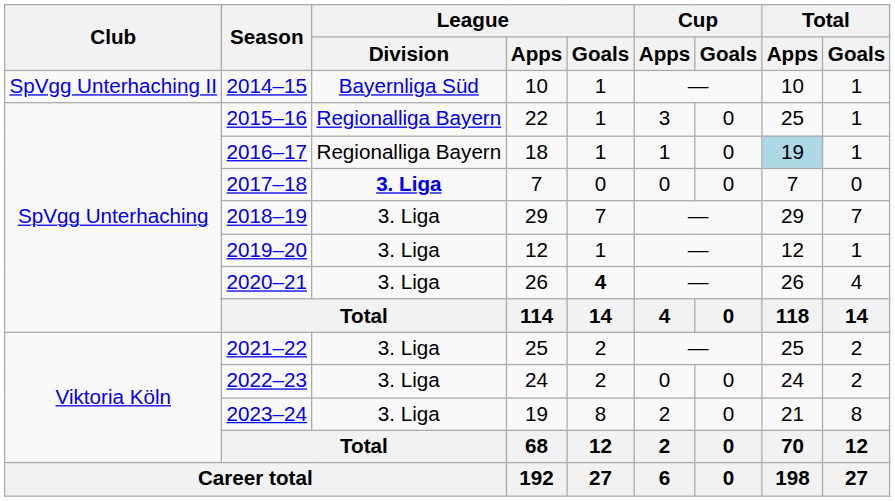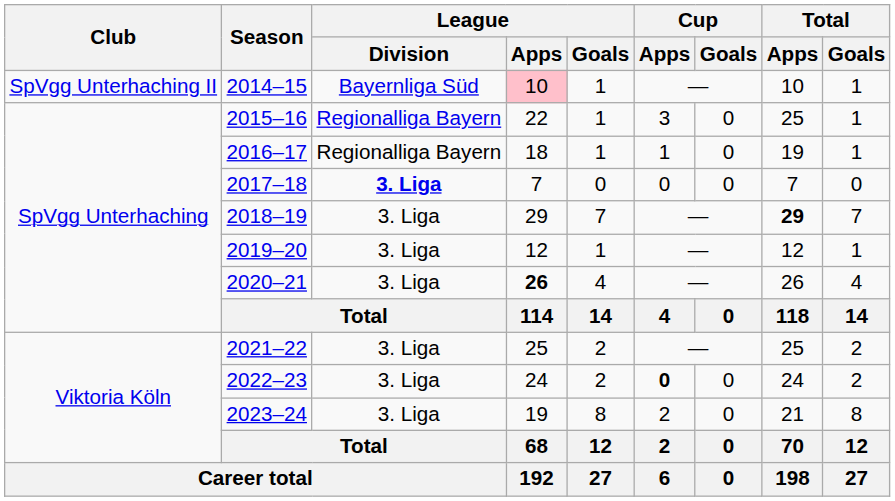(537, 86) no background -> (537, 86) pink background
(793, 151) lightblue background -> (793, 151) no background
(793, 217) normal -> (793, 217) bold
(537, 282) normal -> (537, 282) bold
(601, 282) bold -> (601, 282) normal
(665, 380) normal -> (665, 380) bold
